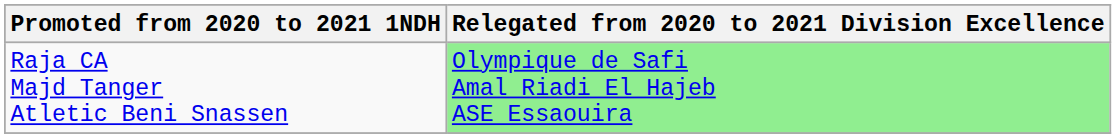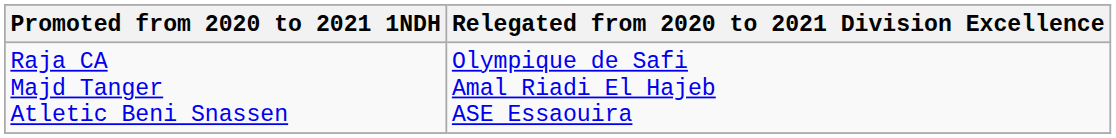(584, 88) lightgreen background -> (584, 88) no background
